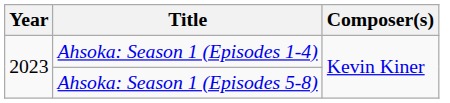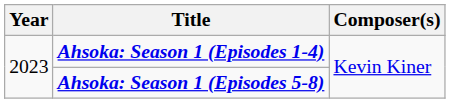(188, 51) normal -> (191, 51) bold
(188, 82) normal -> (191, 82) bold
